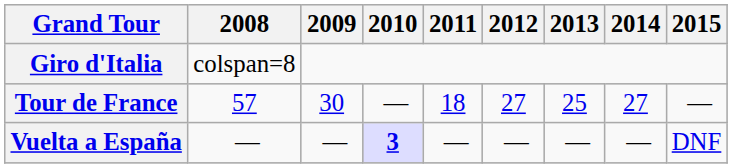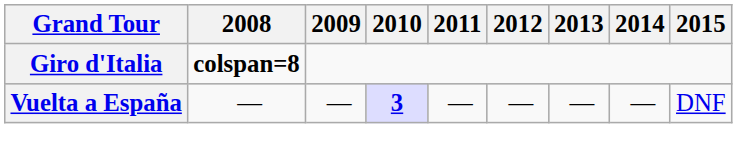(244, 63) normal -> (247, 63) bold
- row: (96, 102)
